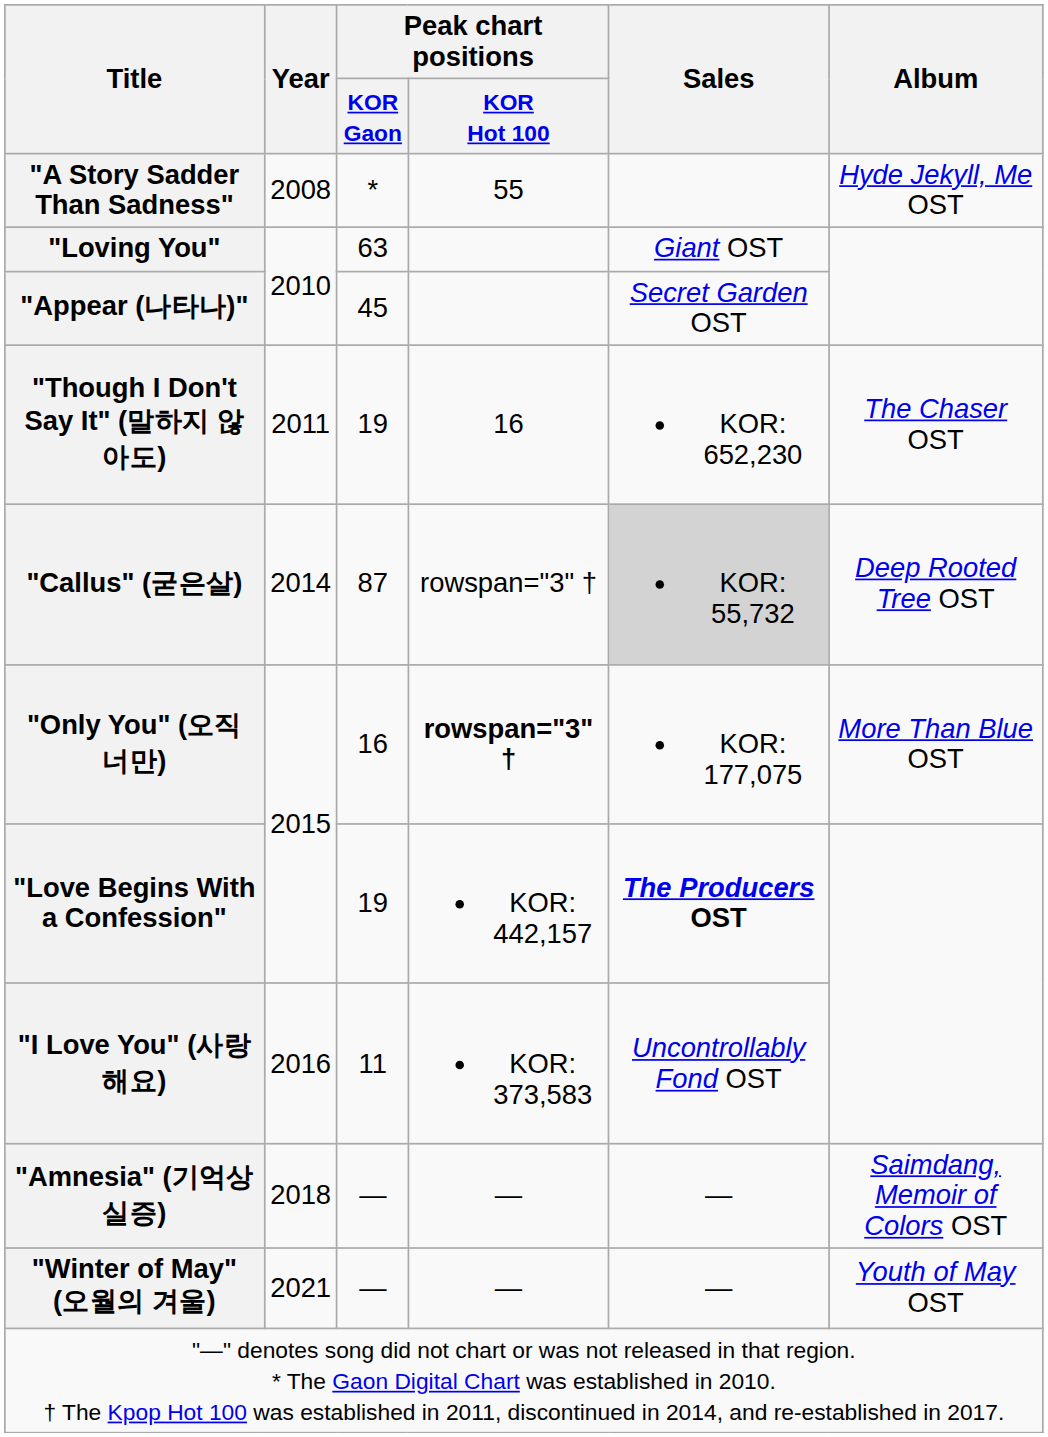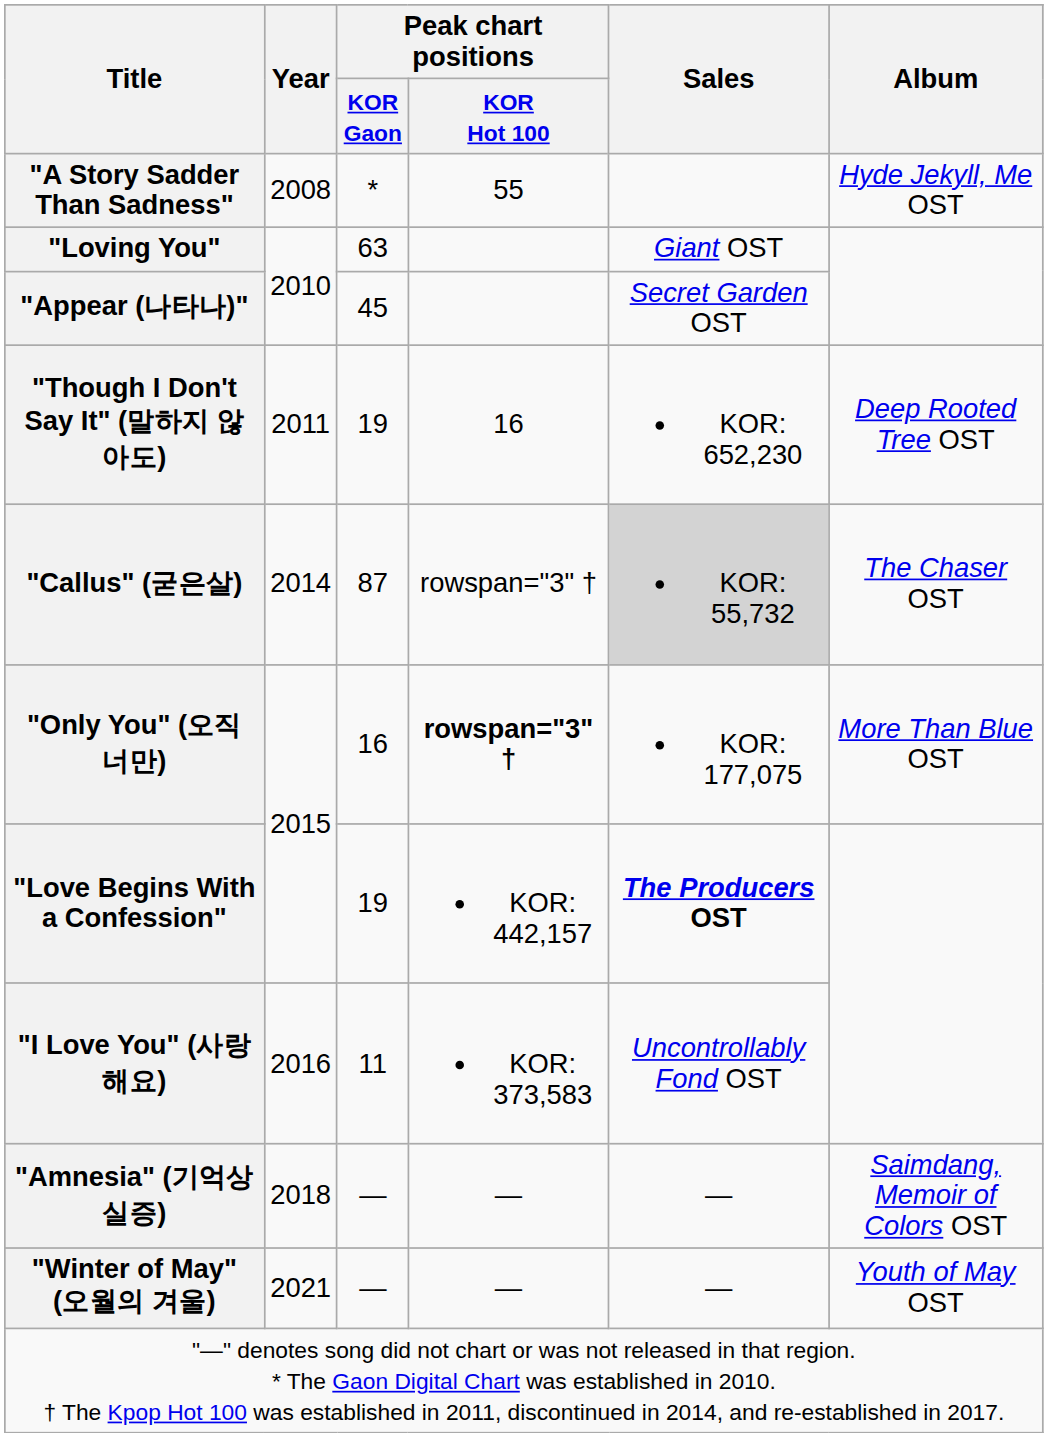(936, 424) The Chaser OST -> (936, 424) Deep Rooted Tree OST
(936, 584) Deep Rooted Tree OST -> (936, 584) The Chaser OST
